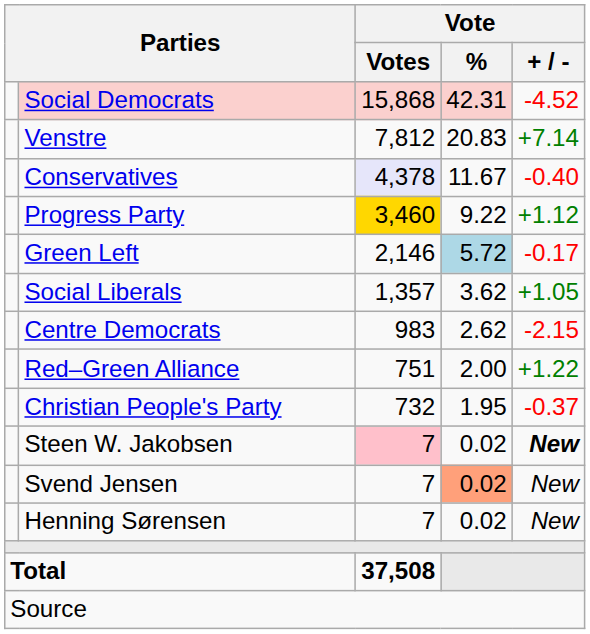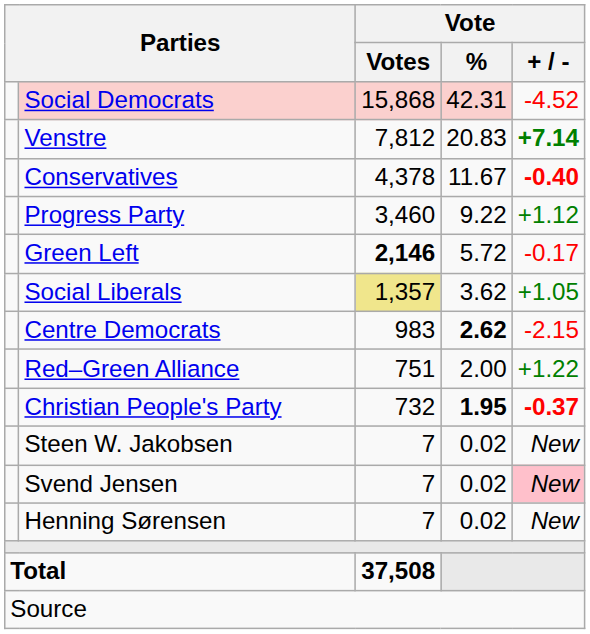(548, 138) normal -> (548, 138) bold
(405, 176) lavender background -> (405, 176) no background
(551, 176) normal -> (551, 176) bold
(405, 215) gold background -> (405, 215) no background
(405, 253) normal -> (405, 253) bold
(483, 253) lightblue background -> (483, 253) no background
(405, 291) no background -> (405, 291) khaki background
(483, 330) normal -> (483, 330) bold
(483, 406) normal -> (483, 406) bold
(551, 406) normal -> (551, 406) bold
(428, 445) pink background -> (428, 445) no background
(554, 445) bold -> (555, 445) normal
(483, 483) lightsalmon background -> (483, 483) no background
(555, 483) no background -> (555, 483) pink background
